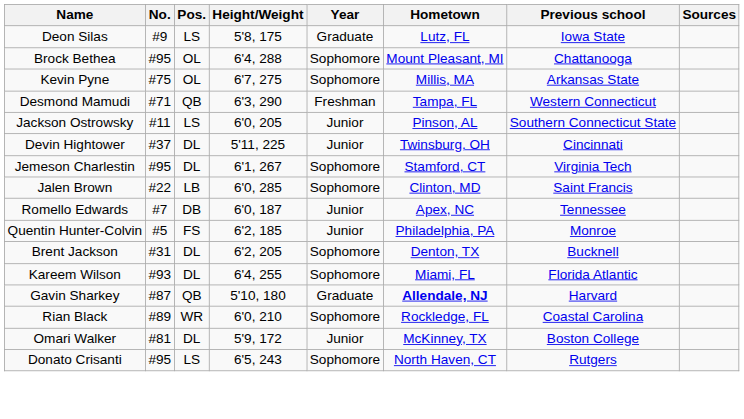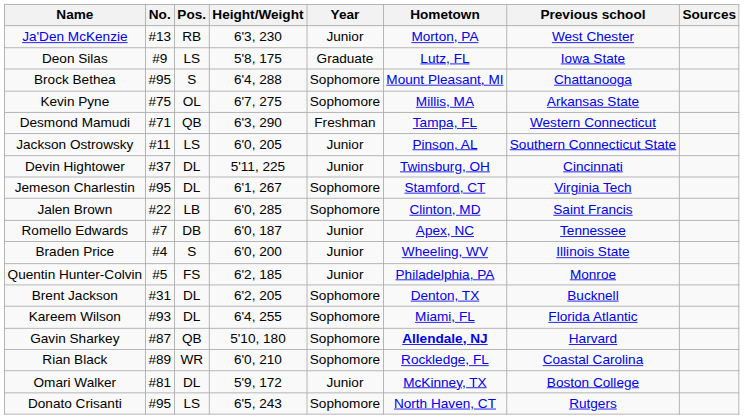+ row: (75, 36)
(192, 58) OL -> (192, 79) S
+ row: (75, 252)
(345, 295) Graduate -> (345, 338) Sophomore
